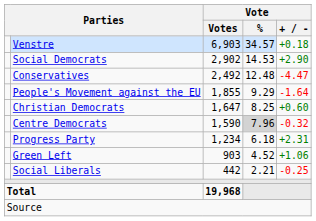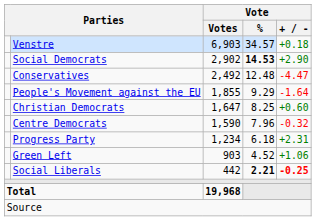(260, 60) normal -> (260, 60) bold
(263, 124) lightgrey background -> (263, 124) no background
(263, 171) normal -> (263, 171) bold
(294, 171) normal -> (294, 171) bold
